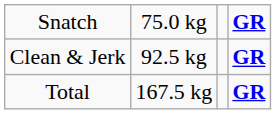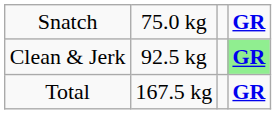(249, 56) no background -> (249, 56) lightgreen background
